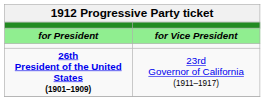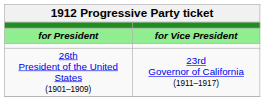(68, 72) bold -> (68, 72) normal
